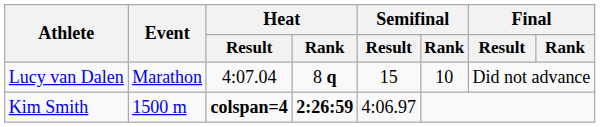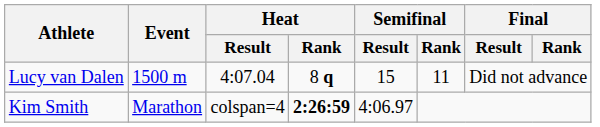(167, 77) Marathon -> (159, 77) 1500 m
(444, 77) 10 -> (441, 77) 11
(159, 107) 1500 m -> (167, 107) Marathon
(249, 107) bold -> (248, 107) normal
